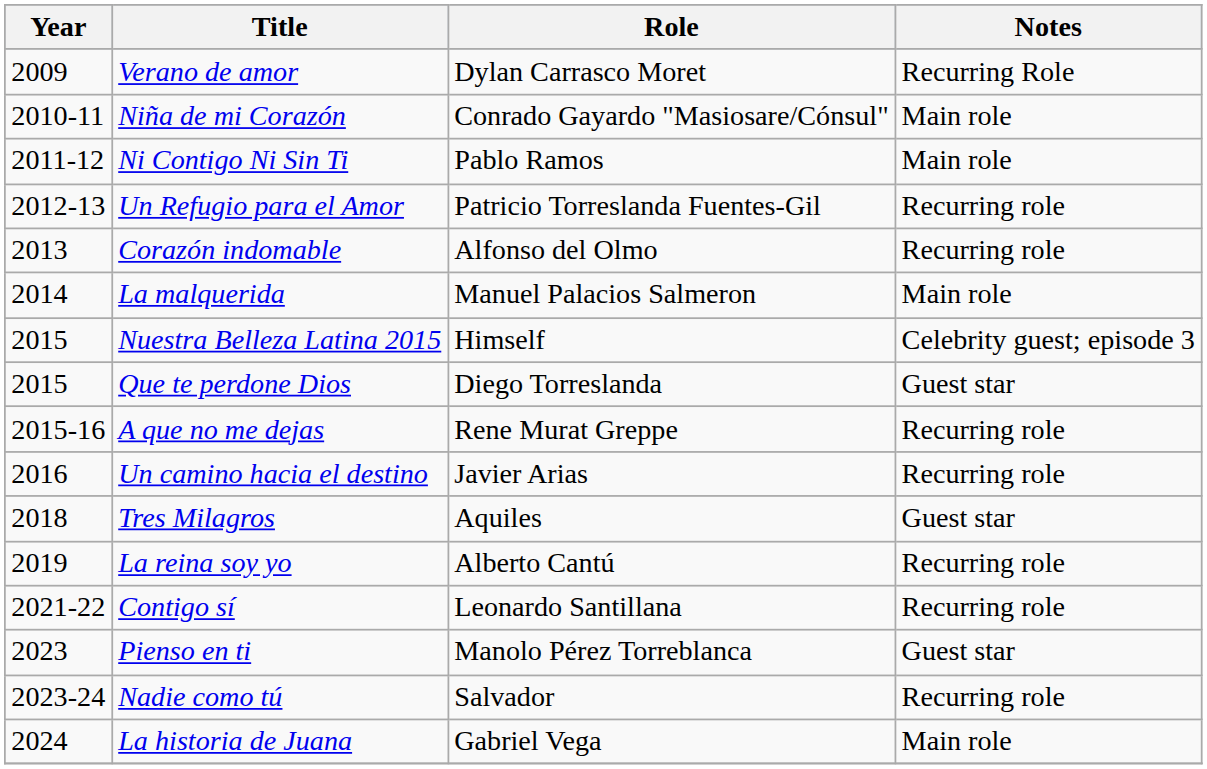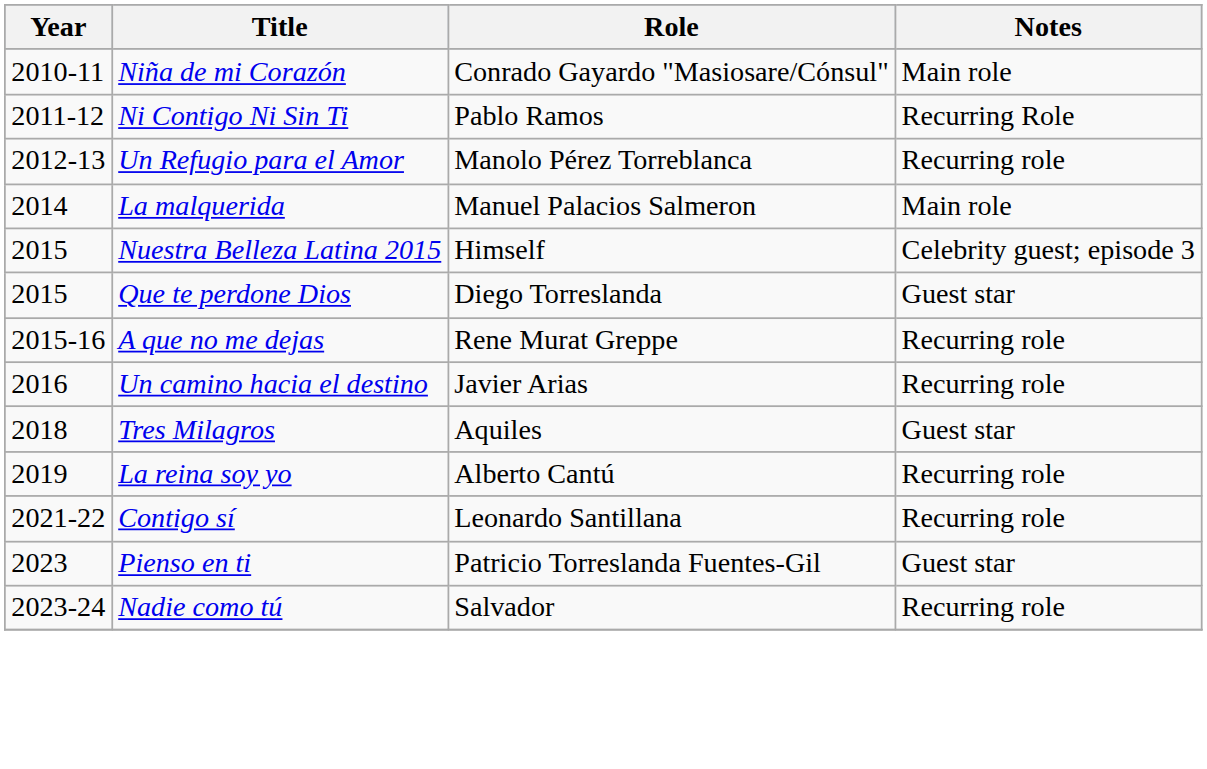- row: (208, 71)
(957, 160) Main role -> (988, 116) Recurring Role
(638, 205) Patricio Torreslanda Fuentes-Gil -> (603, 160) Manolo Pérez Torreblanca
- row: (230, 250)
(603, 652) Manolo Pérez Torreblanca -> (638, 562) Patricio Torreslanda Fuentes-Gil
- row: (235, 741)
